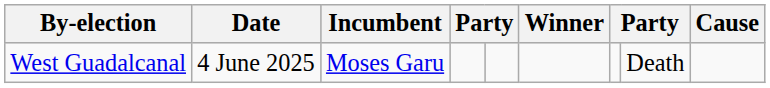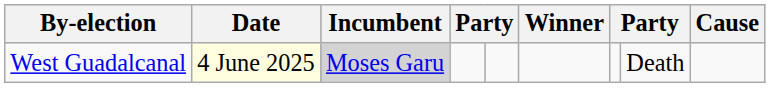(256, 62) no background -> (256, 62) lightyellow background
(385, 62) no background -> (385, 62) lightgrey background
